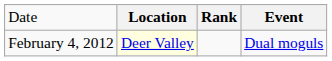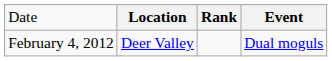(157, 43) lightyellow background -> (157, 43) no background
